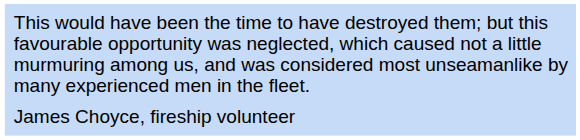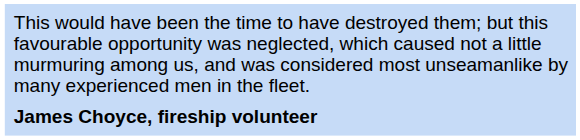(154, 117) normal -> (166, 117) bold
